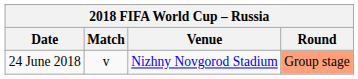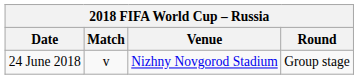(317, 62) lightsalmon background -> (317, 62) no background
